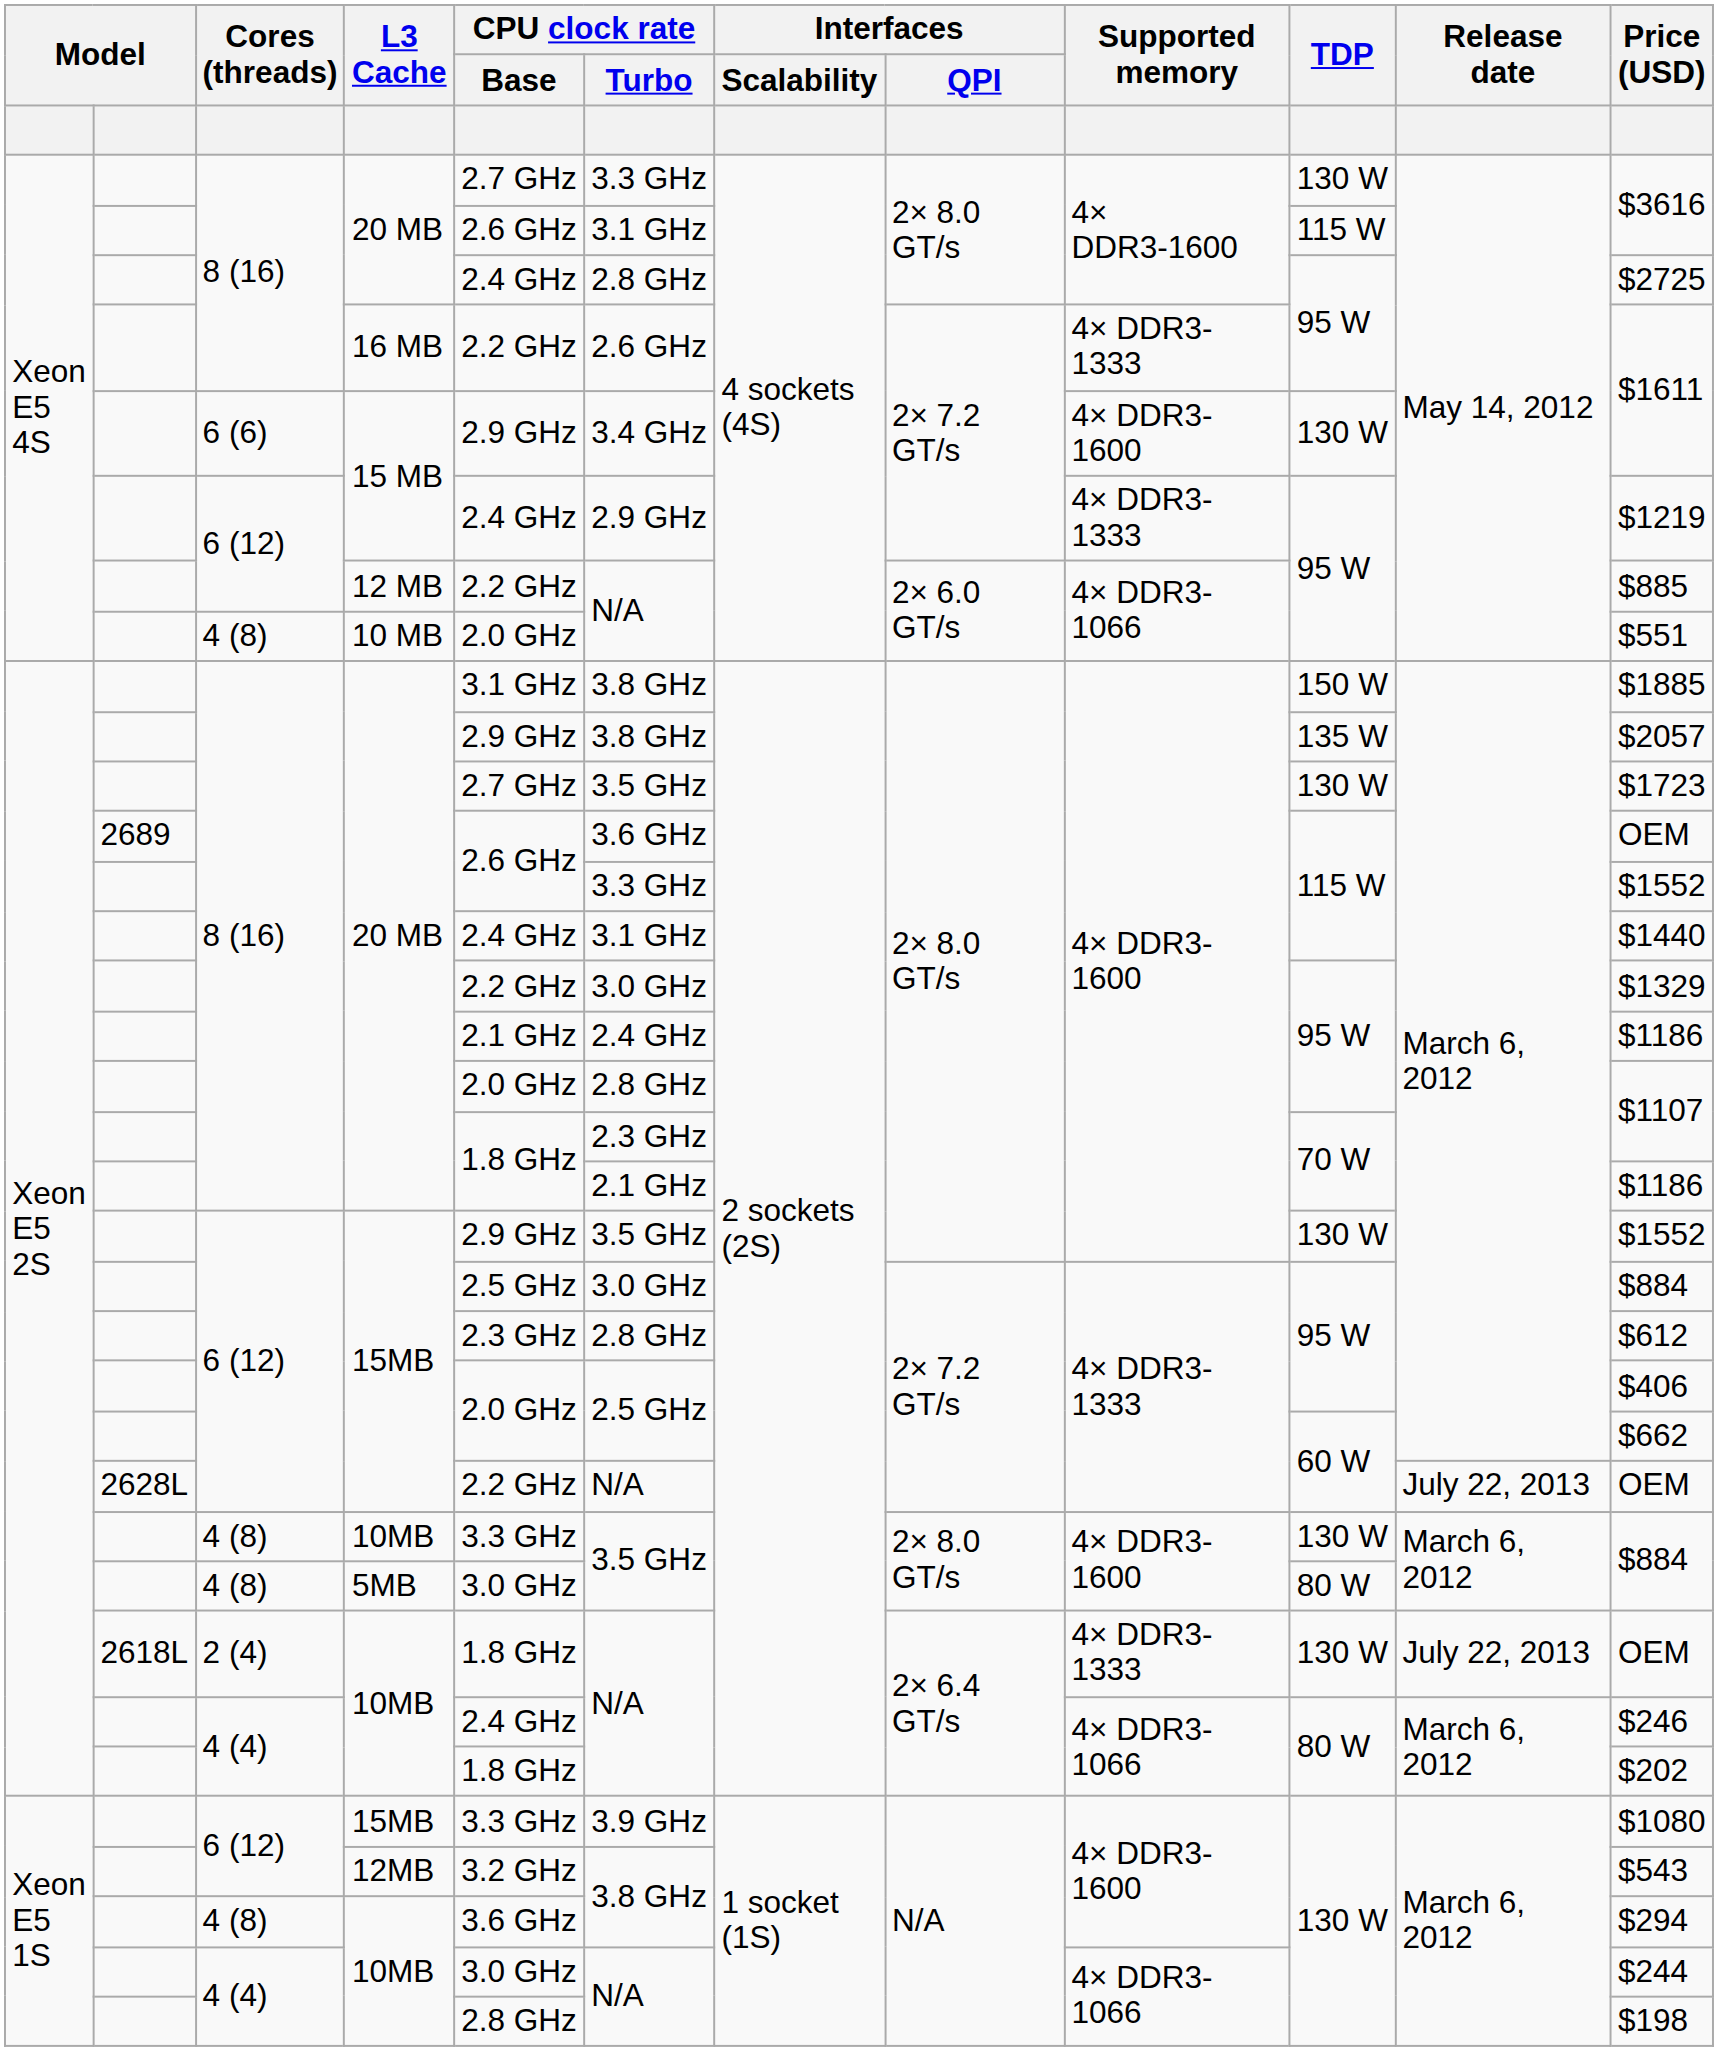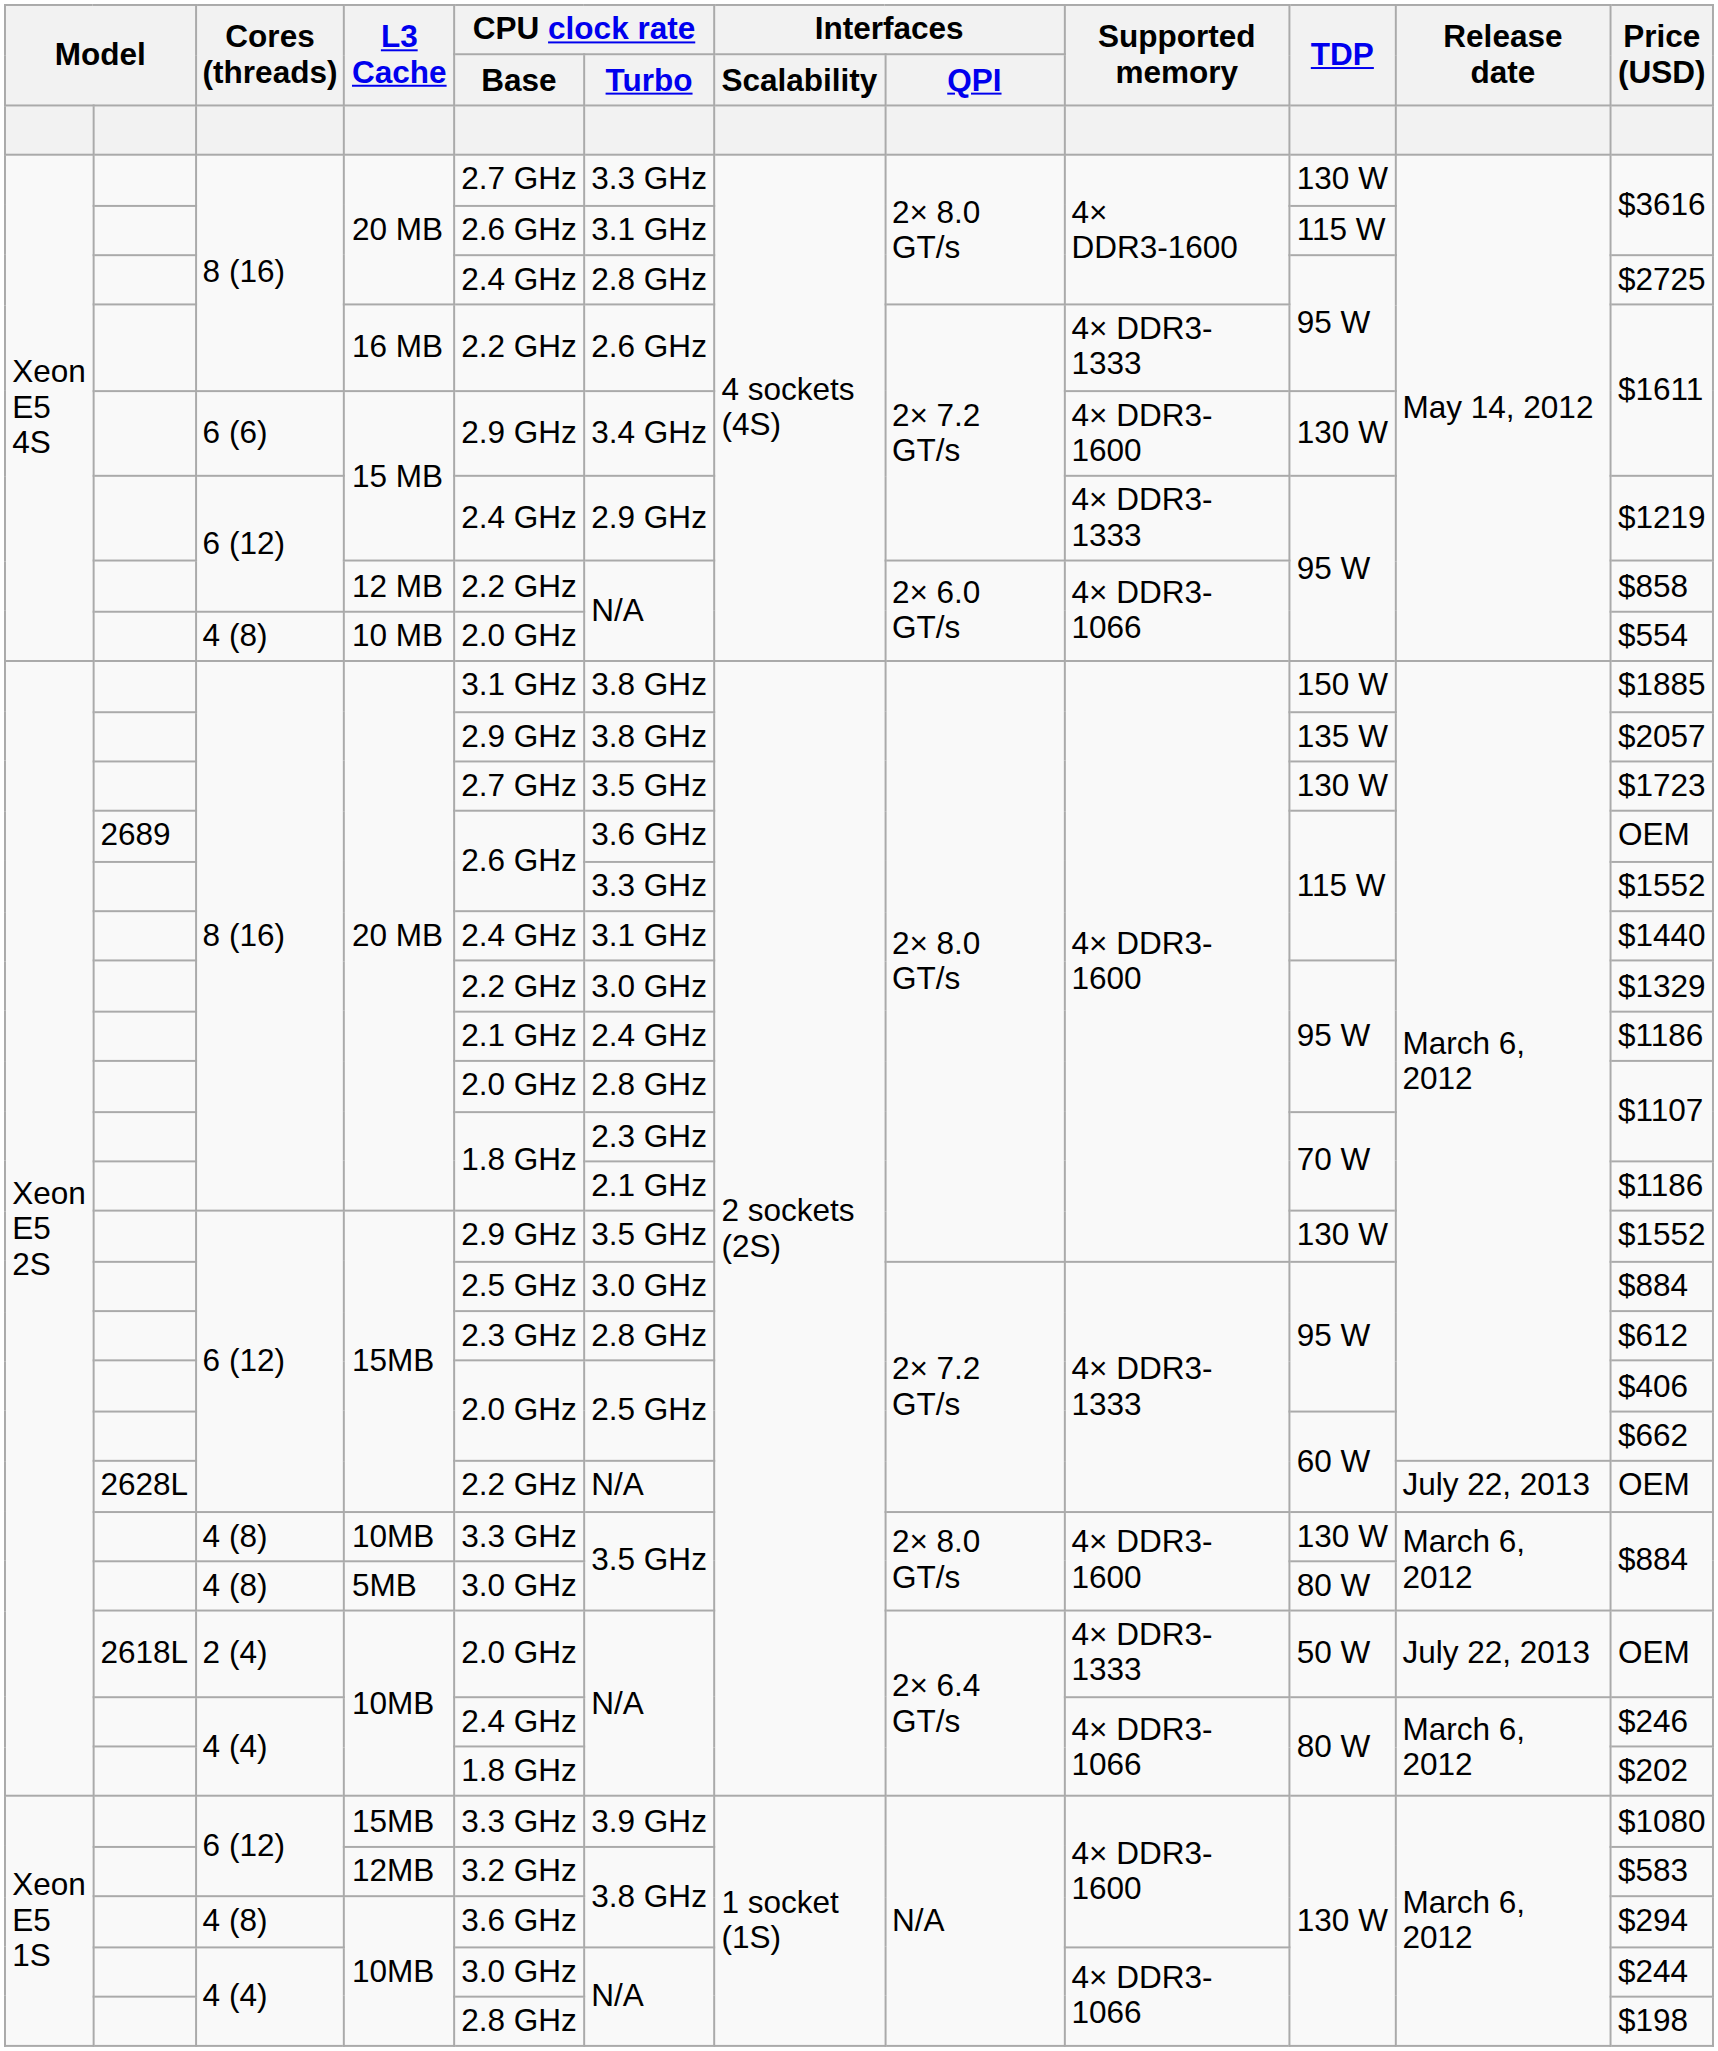(1653, 585) $885 -> (1653, 585) $858
(1653, 635) $551 -> (1653, 635) $554
(519, 1653) 1.8 GHz -> (519, 1653) 2.0 GHz
(1342, 1653) 130 W -> (1334, 1653) 50 W
(1653, 1870) $543 -> (1653, 1870) $583
